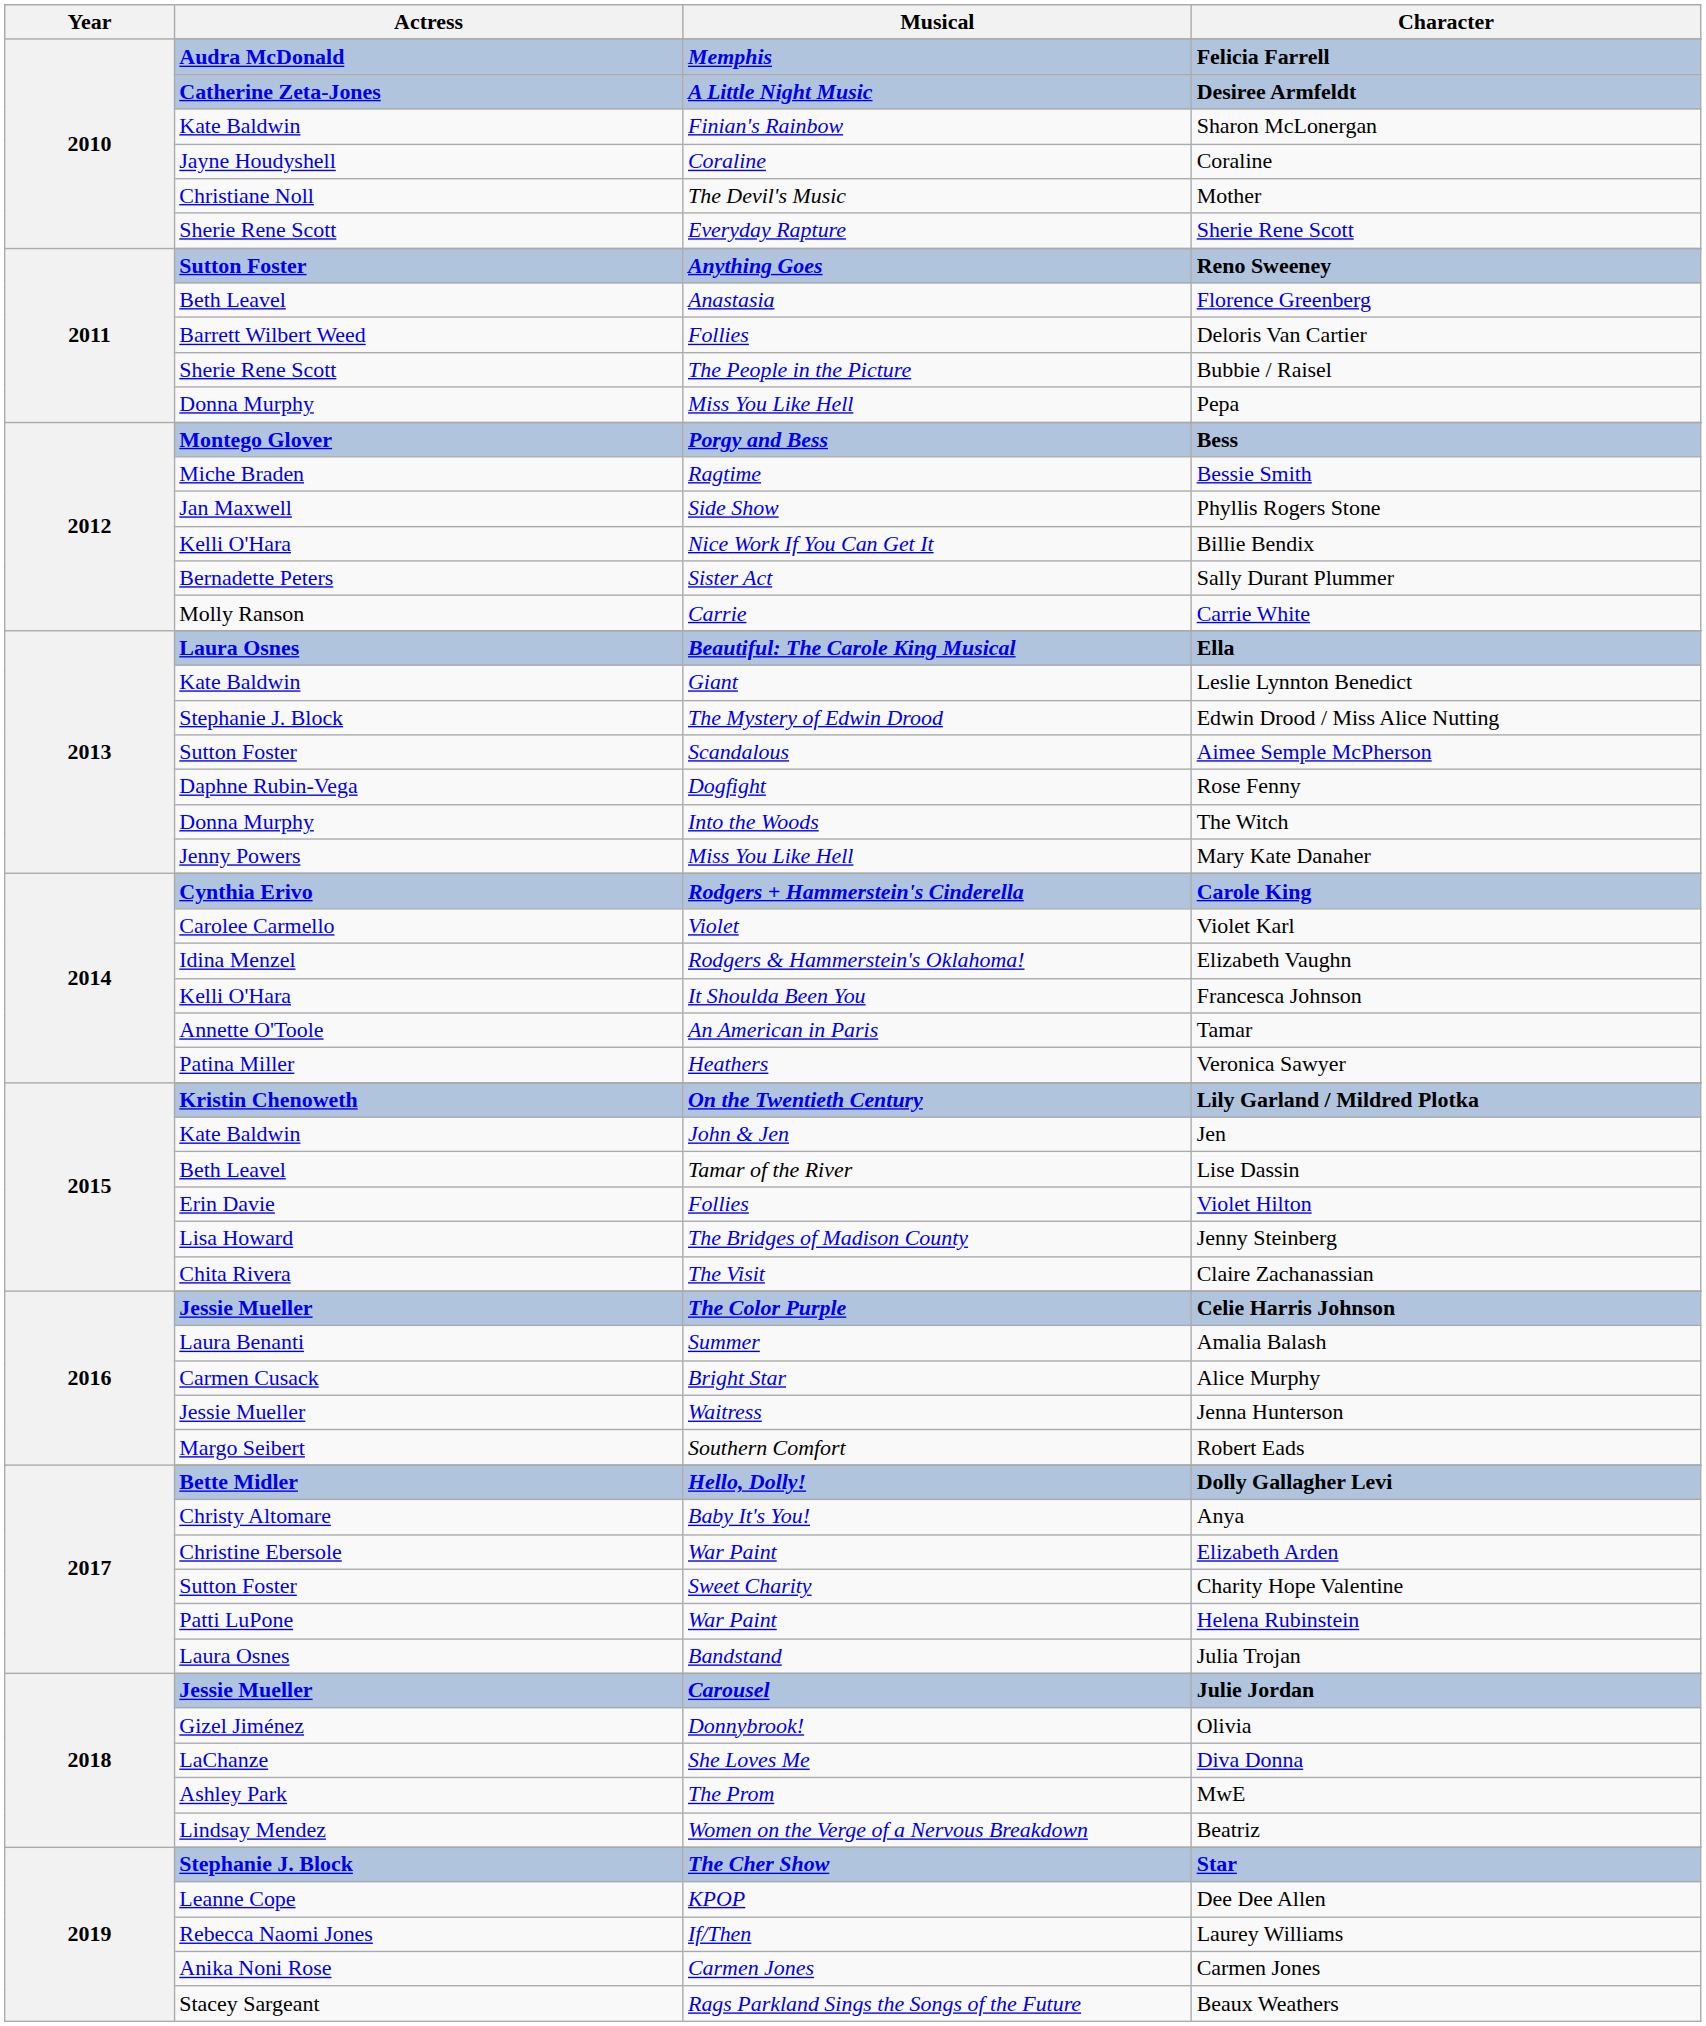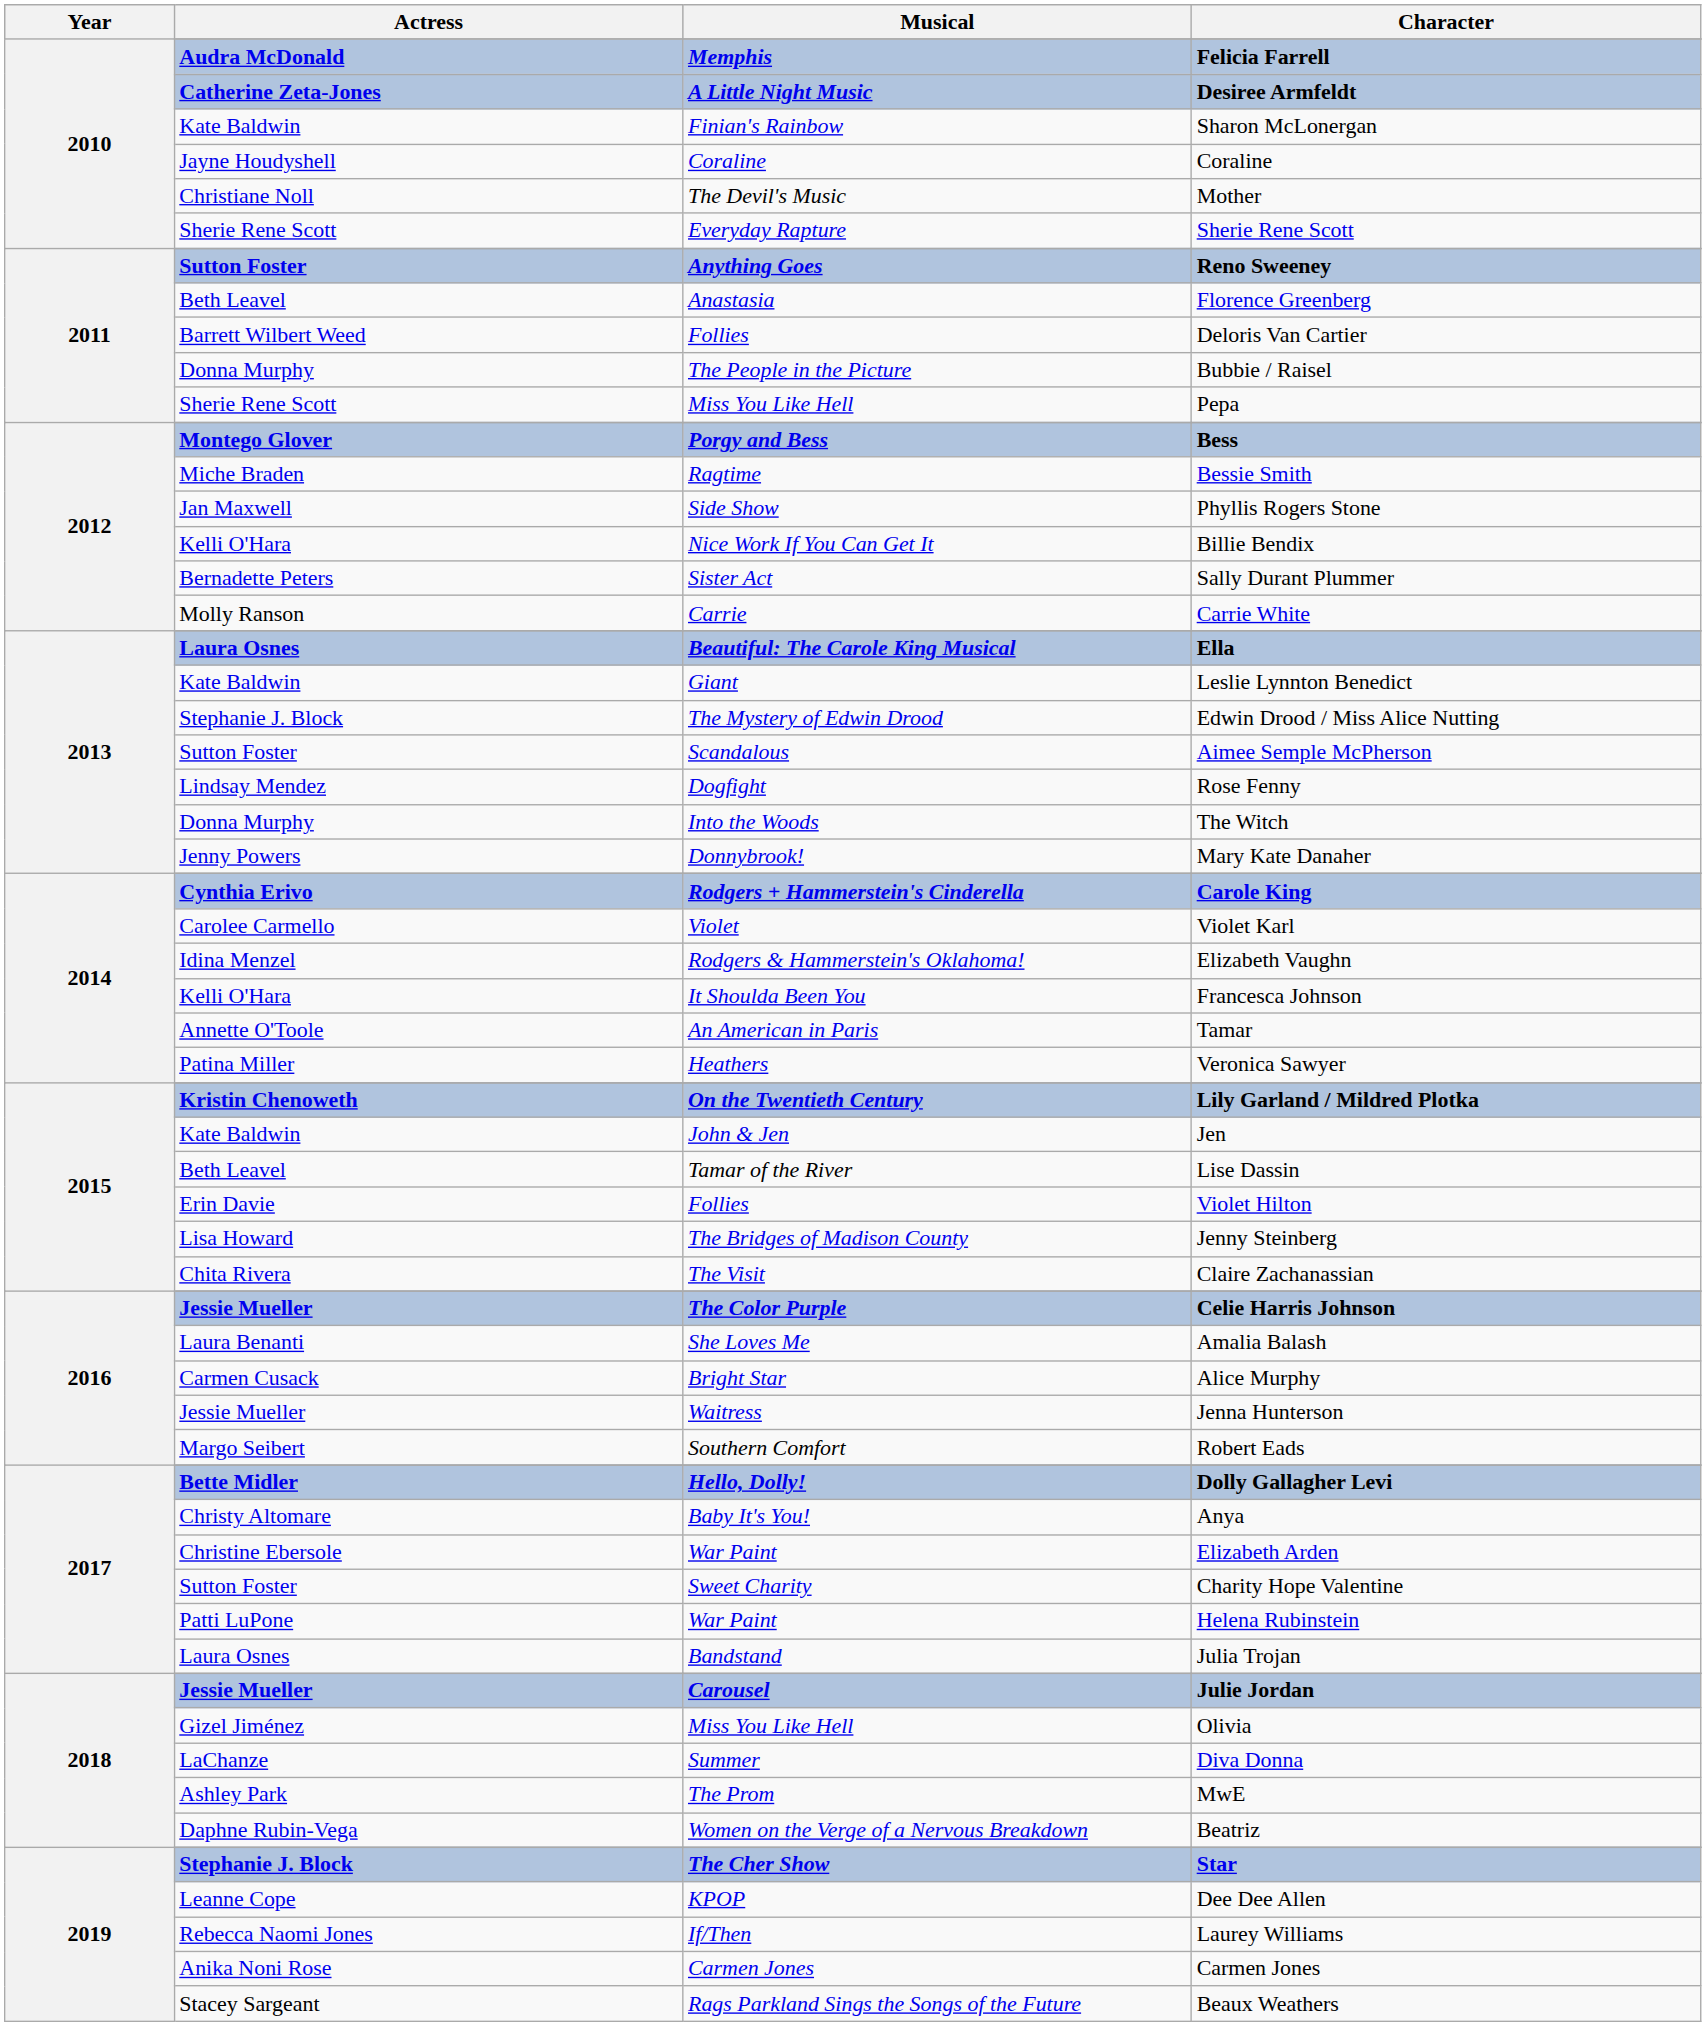(258, 369) Sherie Rene Scott -> (247, 369) Donna Murphy
(247, 404) Donna Murphy -> (258, 404) Sherie Rene Scott
(268, 786) Daphne Rubin-Vega -> (253, 786) Lindsay Mendez
(771, 856) Miss You Like Hell -> (746, 856) Donnybrook!
(724, 1342) Summer -> (749, 1342) She Loves Me
(746, 1725) Donnybrook! -> (771, 1725) Miss You Like Hell
(749, 1760) She Loves Me -> (724, 1760) Summer
(253, 1829) Lindsay Mendez -> (268, 1829) Daphne Rubin-Vega
